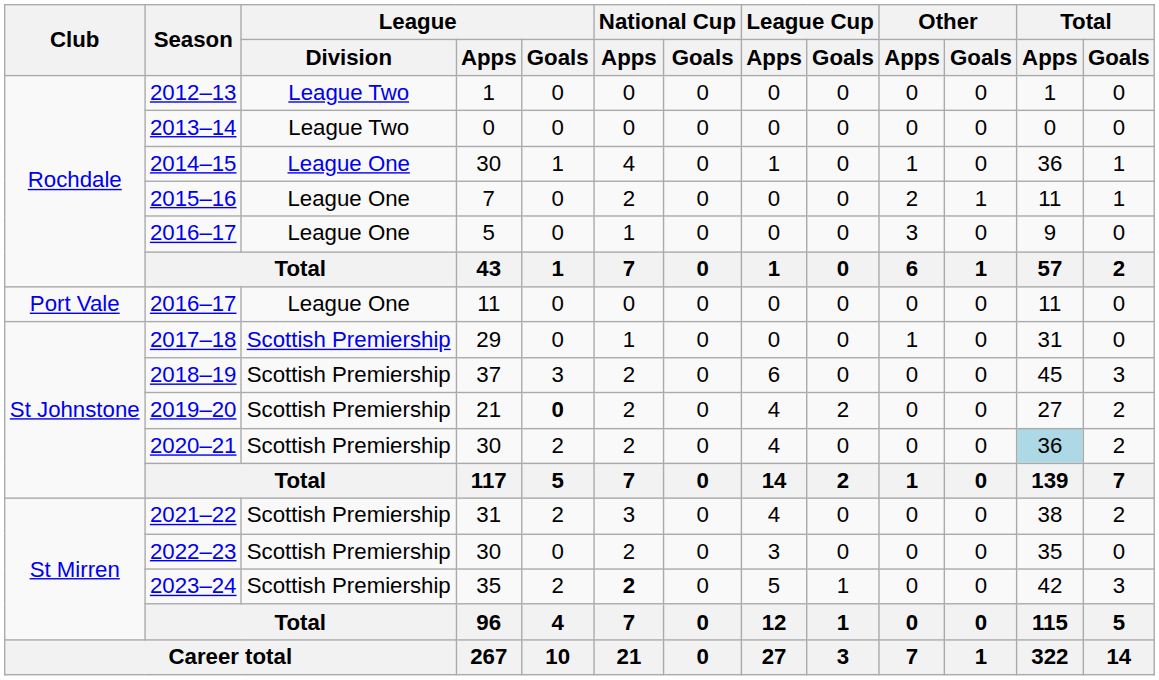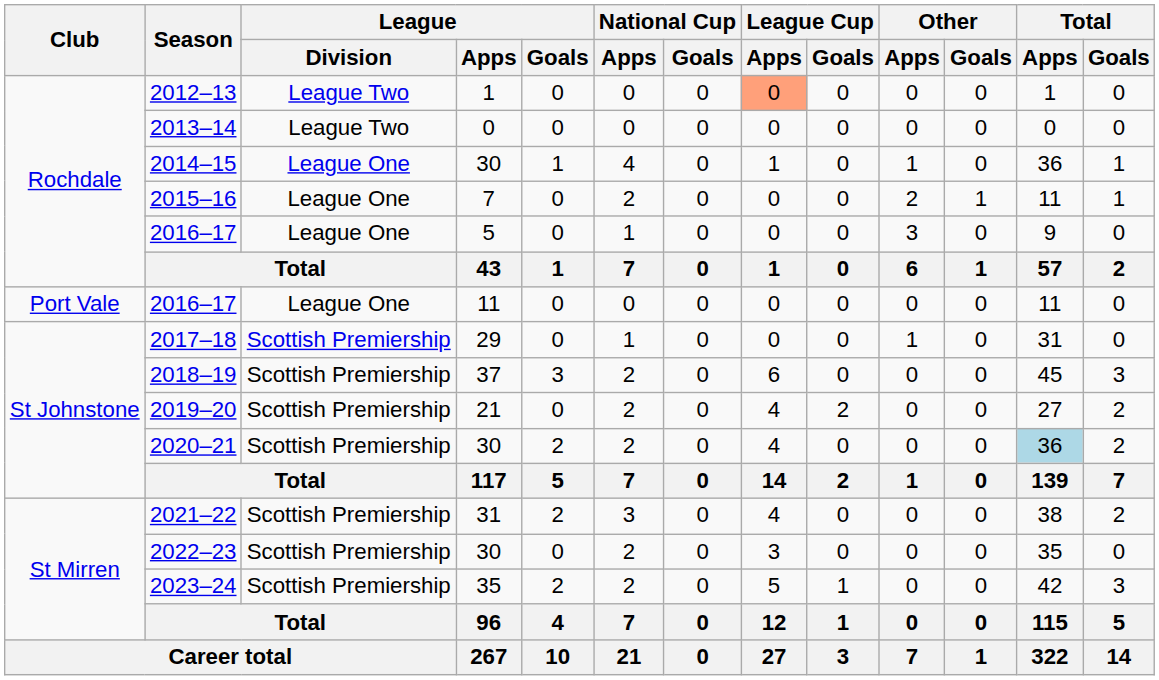(774, 92) no background -> (774, 92) lightsalmon background
(558, 410) bold -> (558, 410) normal
(629, 586) bold -> (629, 586) normal
